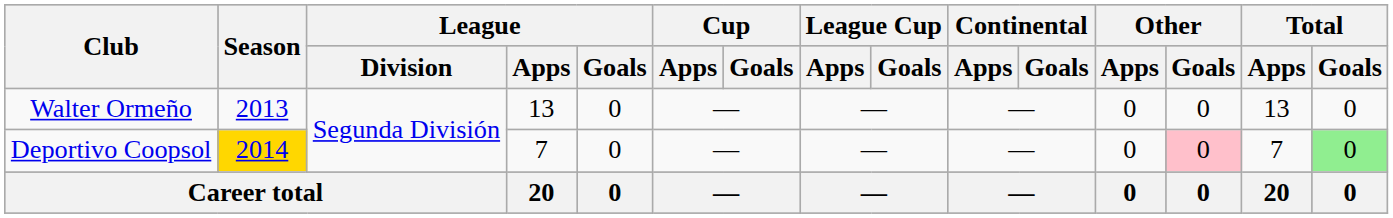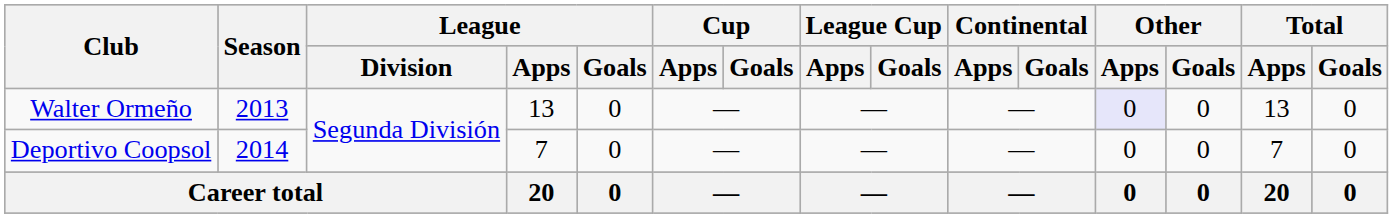(1130, 108) no background -> (1130, 108) lavender background
(262, 150) gold background -> (262, 150) no background
(1203, 150) pink background -> (1203, 150) no background
(1350, 150) lightgreen background -> (1350, 150) no background
